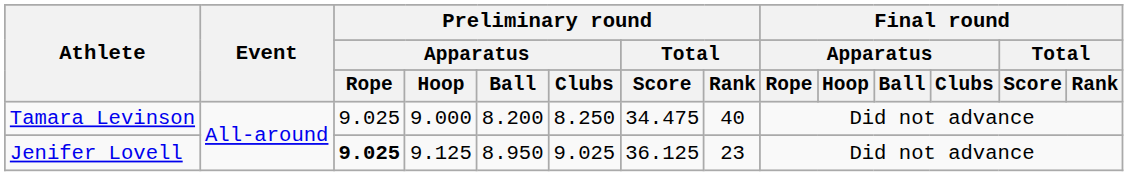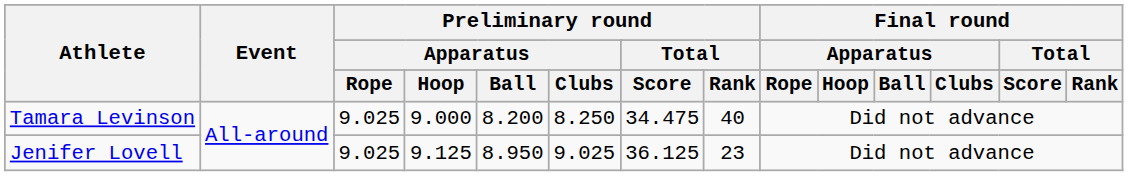(369, 152) bold -> (369, 152) normal
